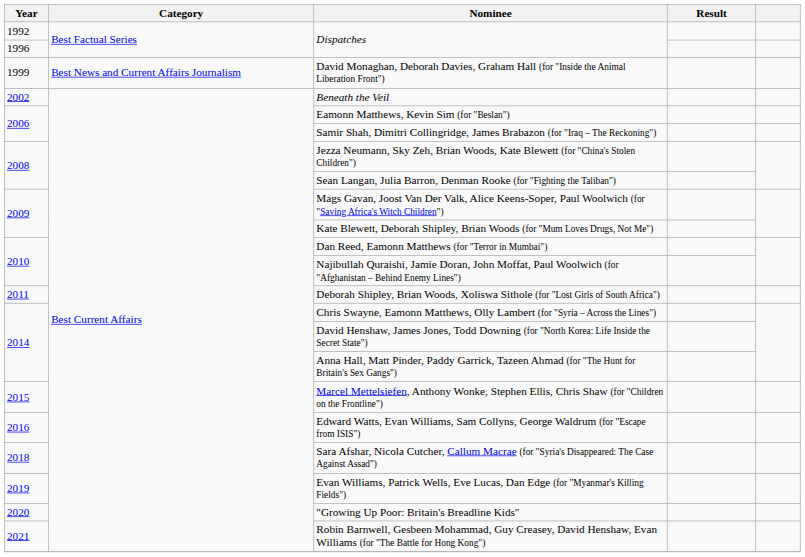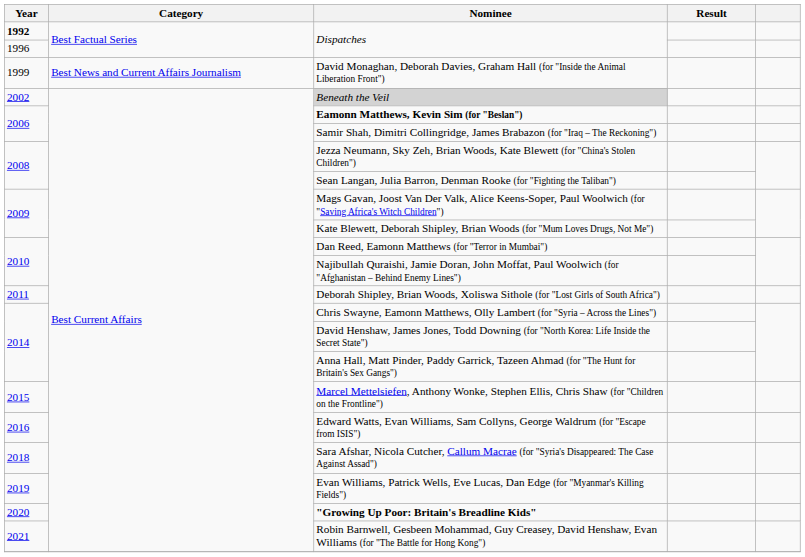(18, 31) normal -> (18, 31) bold
(353, 97) no background -> (353, 97) lightgrey background
(413, 114) normal -> (419, 114) bold
(418, 512) normal -> (426, 512) bold
